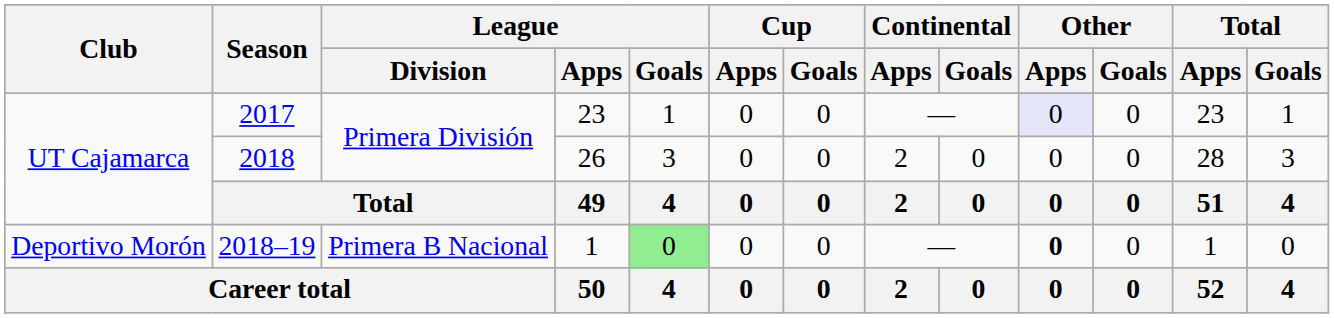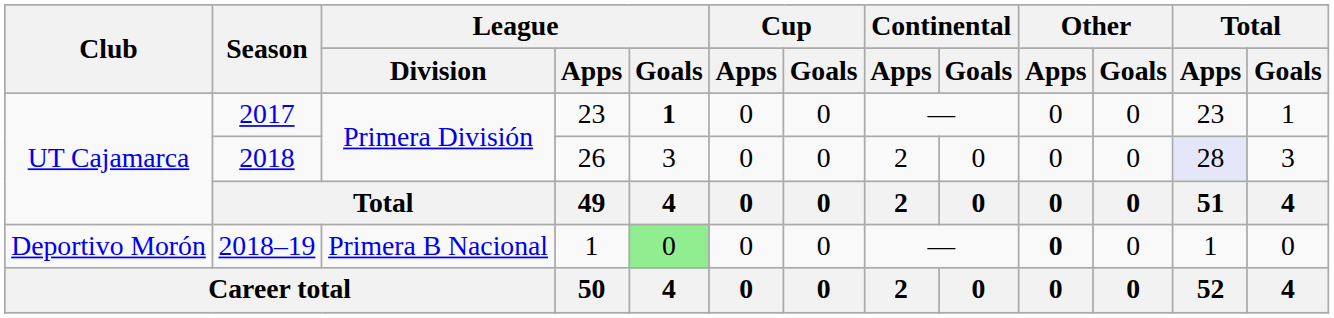(669, 114) normal -> (669, 114) bold
(1056, 114) lavender background -> (1056, 114) no background
(1211, 158) no background -> (1211, 158) lavender background
